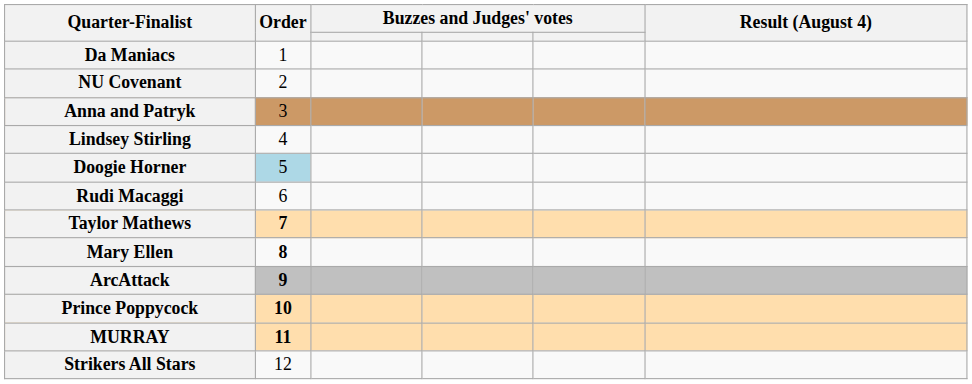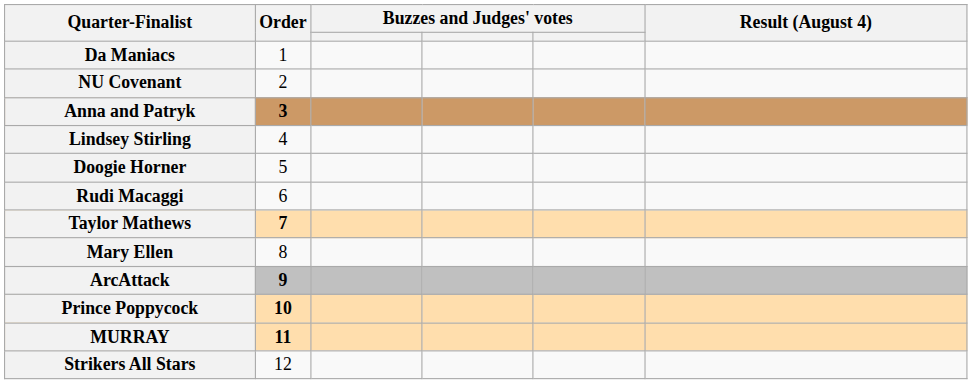(283, 111) normal -> (283, 111) bold
(283, 167) lightblue background -> (283, 167) no background
(283, 252) bold -> (283, 252) normal
